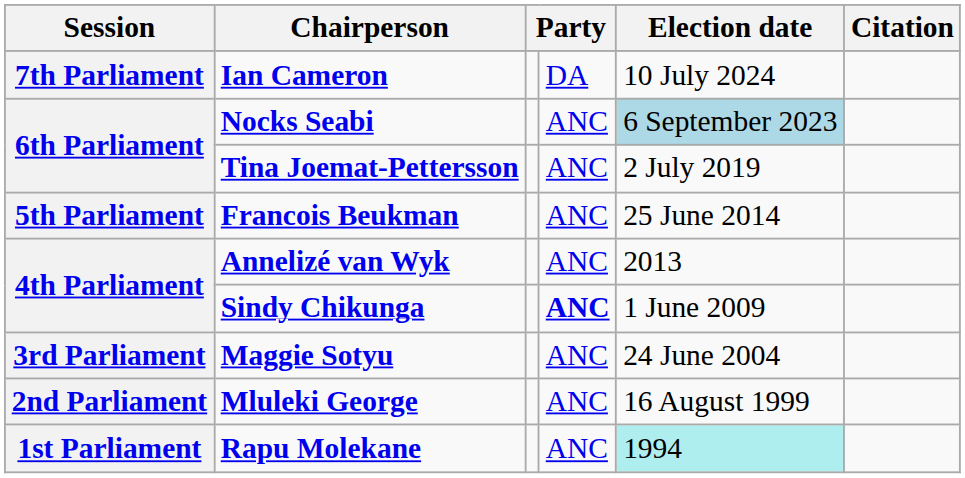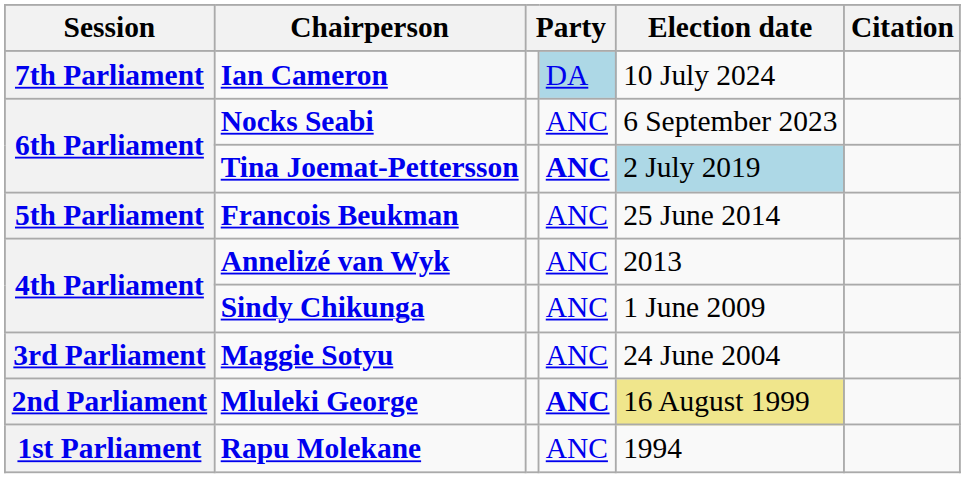(567, 74) no background -> (567, 74) lightblue background
(730, 121) lightblue background -> (730, 121) no background
(577, 167) normal -> (578, 167) bold
(692, 167) no background -> (692, 167) lightblue background
(578, 307) bold -> (577, 307) normal
(577, 401) normal -> (578, 401) bold
(716, 401) no background -> (716, 401) khaki background
(653, 448) paleturquoise background -> (653, 448) no background
